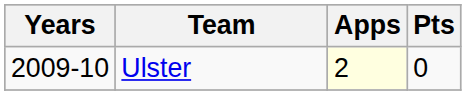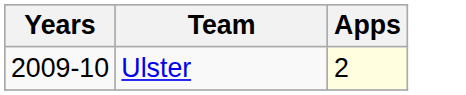- column: (434, 25)
